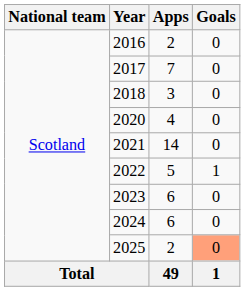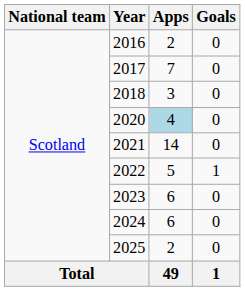(171, 119) no background -> (171, 119) lightblue background
(216, 247) lightsalmon background -> (216, 247) no background
